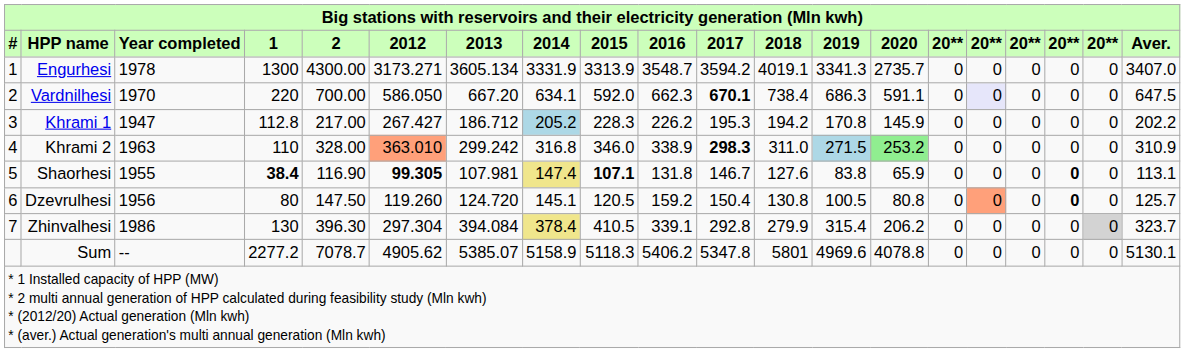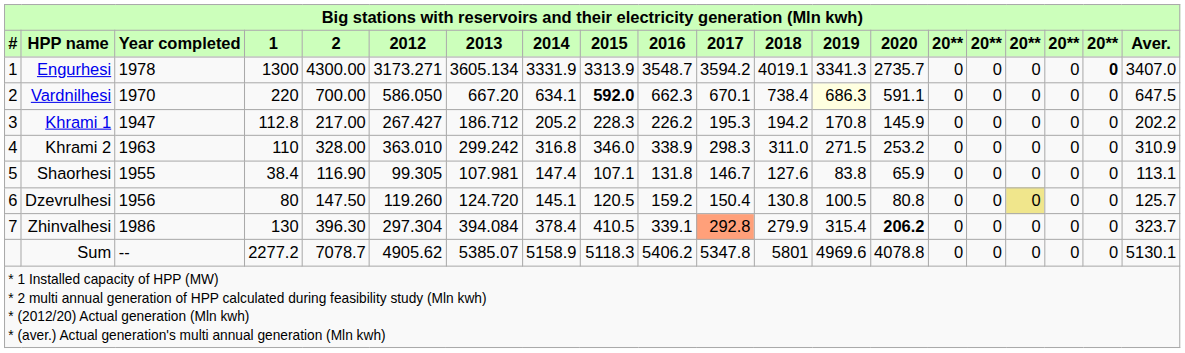(1114, 69) normal -> (1114, 69) bold
(614, 95) normal -> (614, 95) bold
(730, 95) bold -> (730, 95) normal
(846, 95) no background -> (846, 95) lightyellow background
(997, 95) lavender background -> (997, 95) no background
(556, 122) lightblue background -> (556, 122) no background
(412, 148) lightsalmon background -> (412, 148) no background
(730, 148) bold -> (730, 148) normal
(846, 148) lightblue background -> (846, 148) no background
(904, 148) lightgreen background -> (904, 148) no background
(283, 174) bold -> (283, 174) normal
(417, 174) bold -> (417, 174) normal
(556, 174) khaki background -> (556, 174) no background
(614, 174) bold -> (614, 174) normal
(1075, 174) bold -> (1075, 174) normal
(997, 200) lightsalmon background -> (997, 200) no background
(1036, 200) no background -> (1036, 200) khaki background
(1075, 200) bold -> (1075, 200) normal
(556, 226) khaki background -> (556, 226) no background
(730, 226) no background -> (730, 226) lightsalmon background
(904, 226) normal -> (904, 226) bold
(1114, 226) lightgrey background -> (1114, 226) no background
